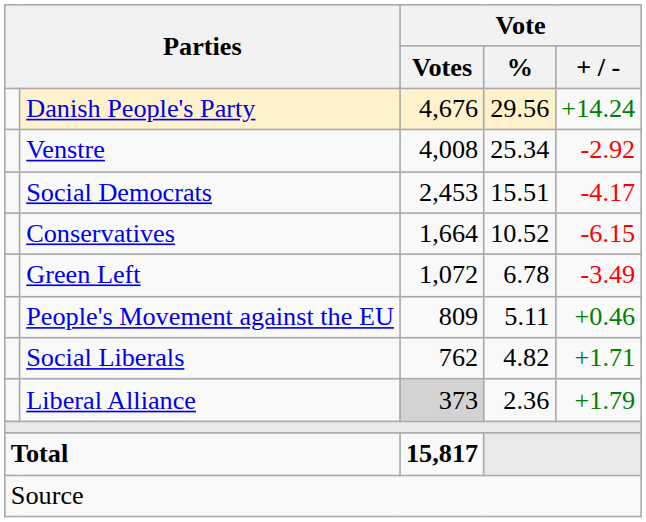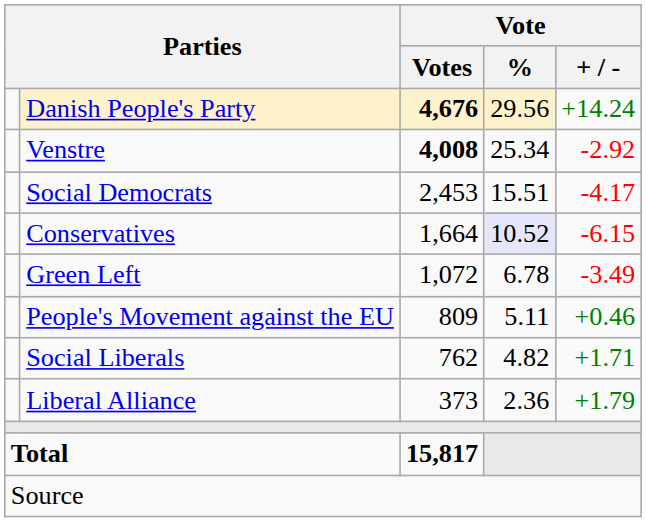(449, 108) normal -> (449, 108) bold
(449, 150) normal -> (449, 150) bold
(520, 233) no background -> (520, 233) lavender background
(458, 399) lightgrey background -> (458, 399) no background
